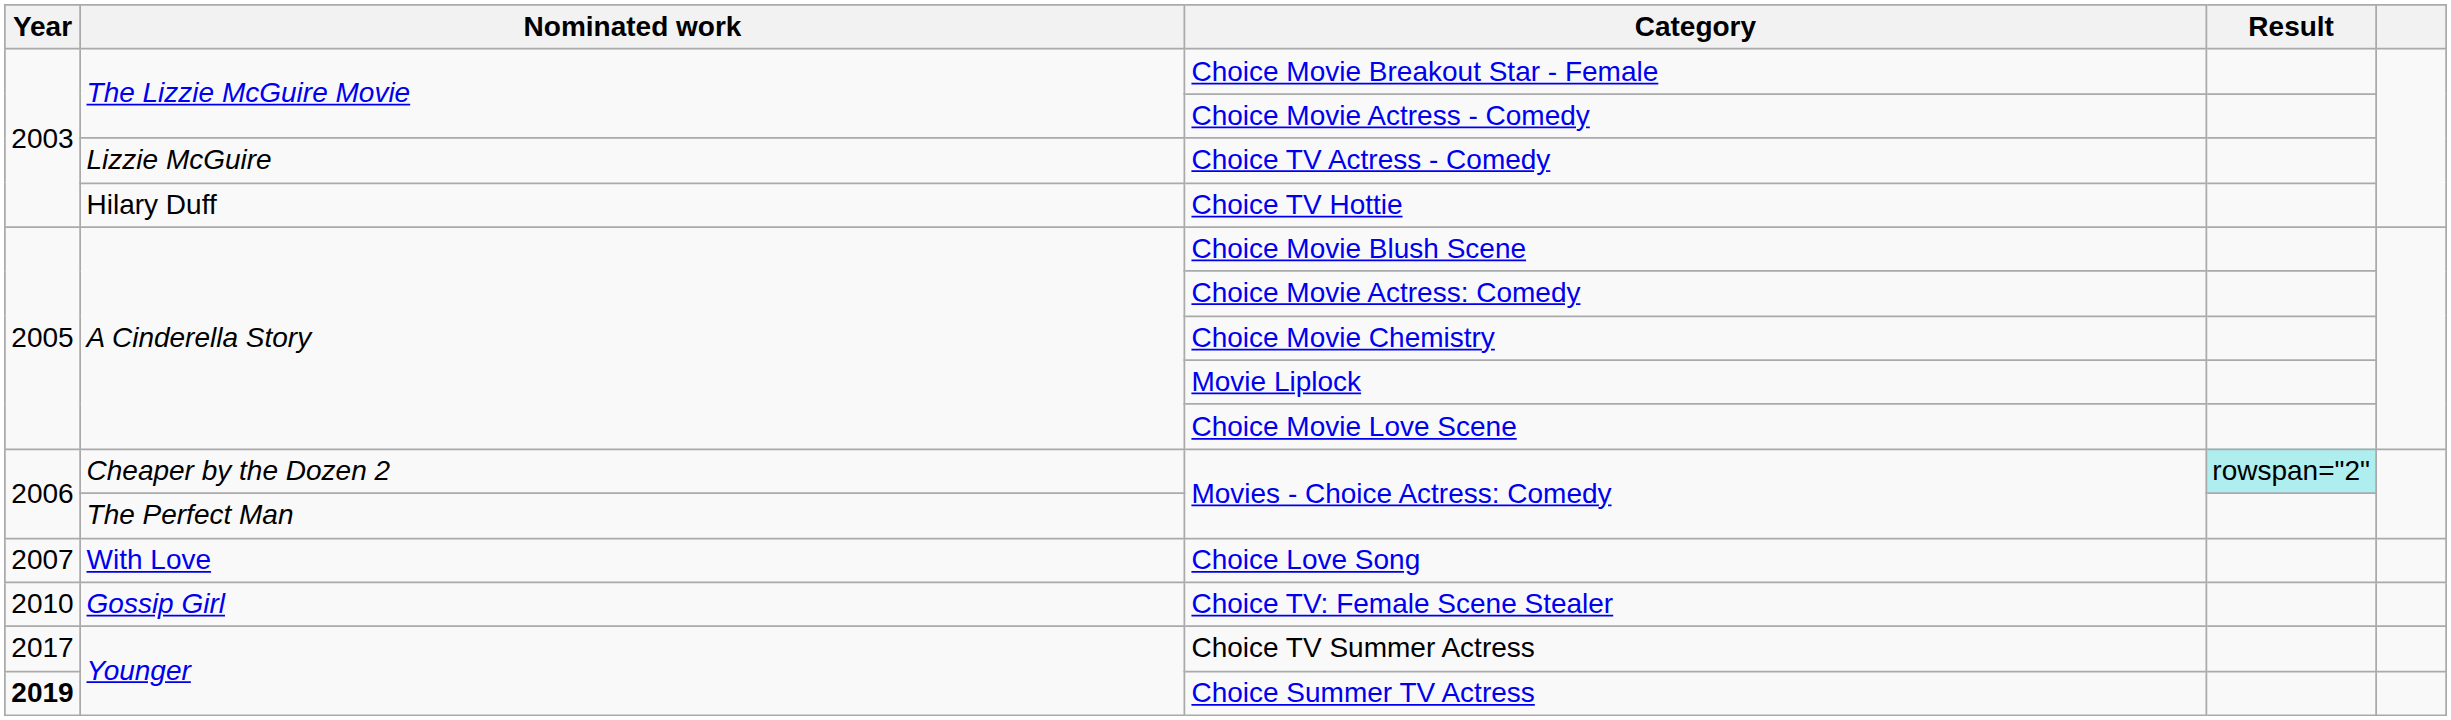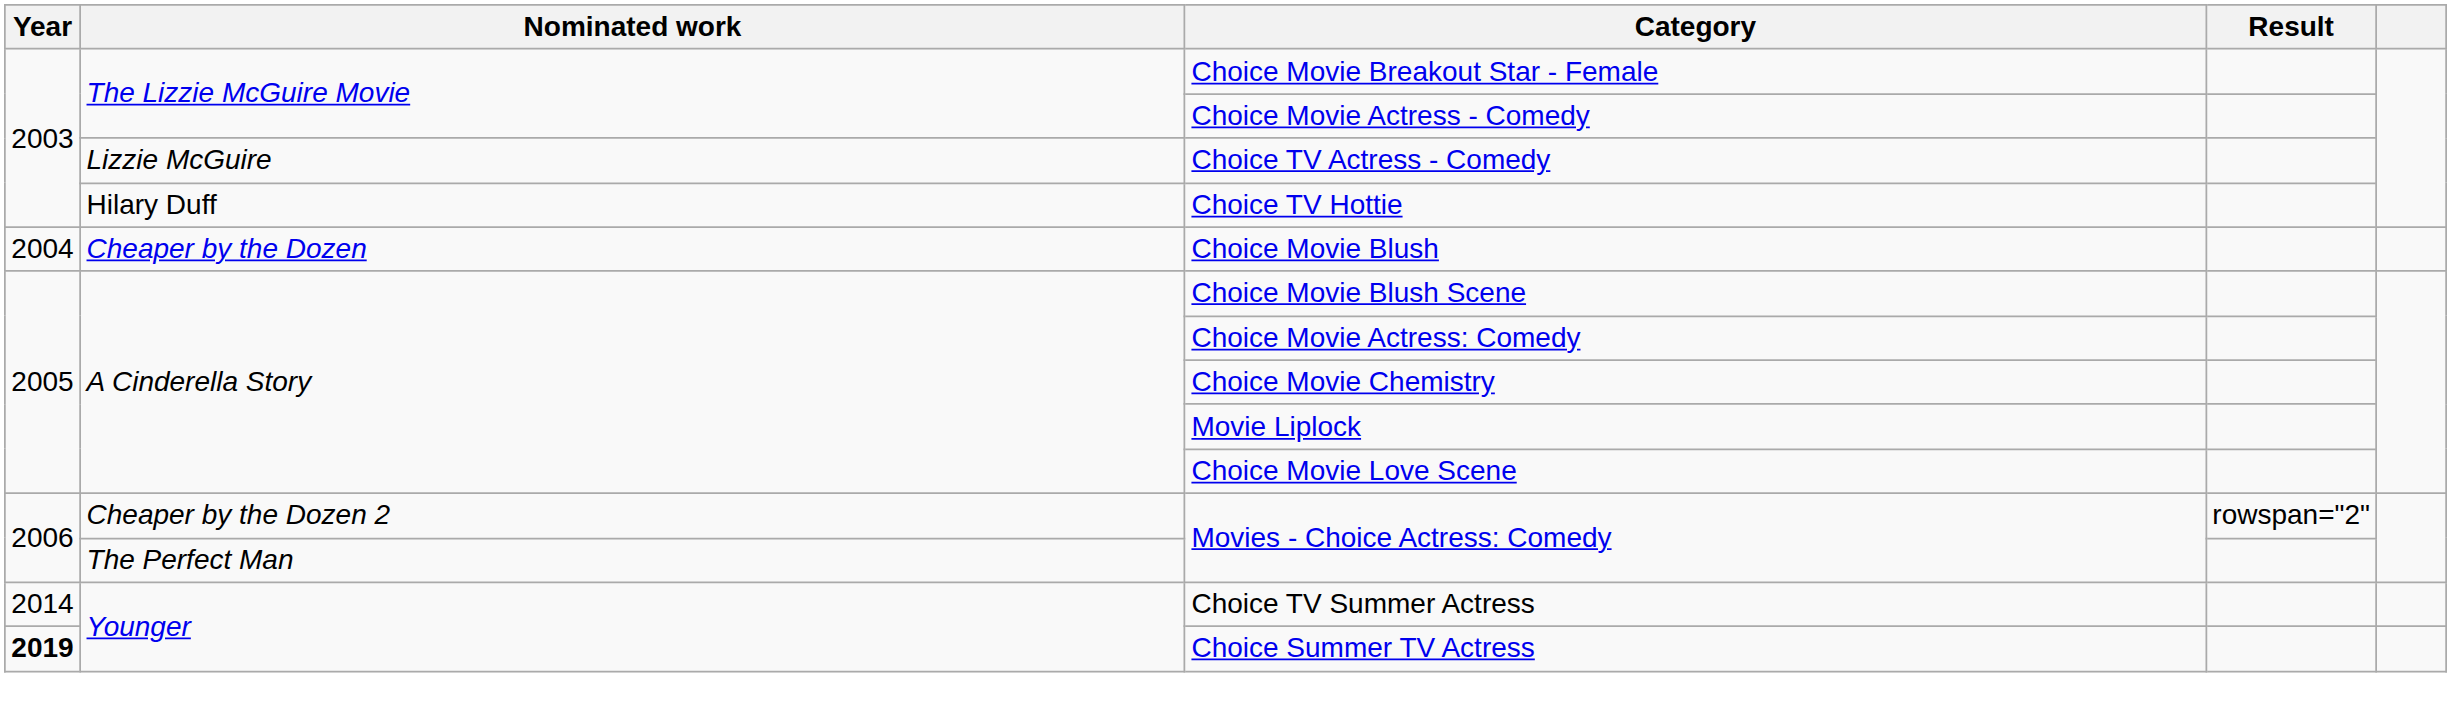+ row: (227, 248)
(2291, 470) paleturquoise background -> (2291, 515) no background
- row: (149, 559)
- row: (156, 603)
(42, 648) 2017 -> (42, 603) 2014
